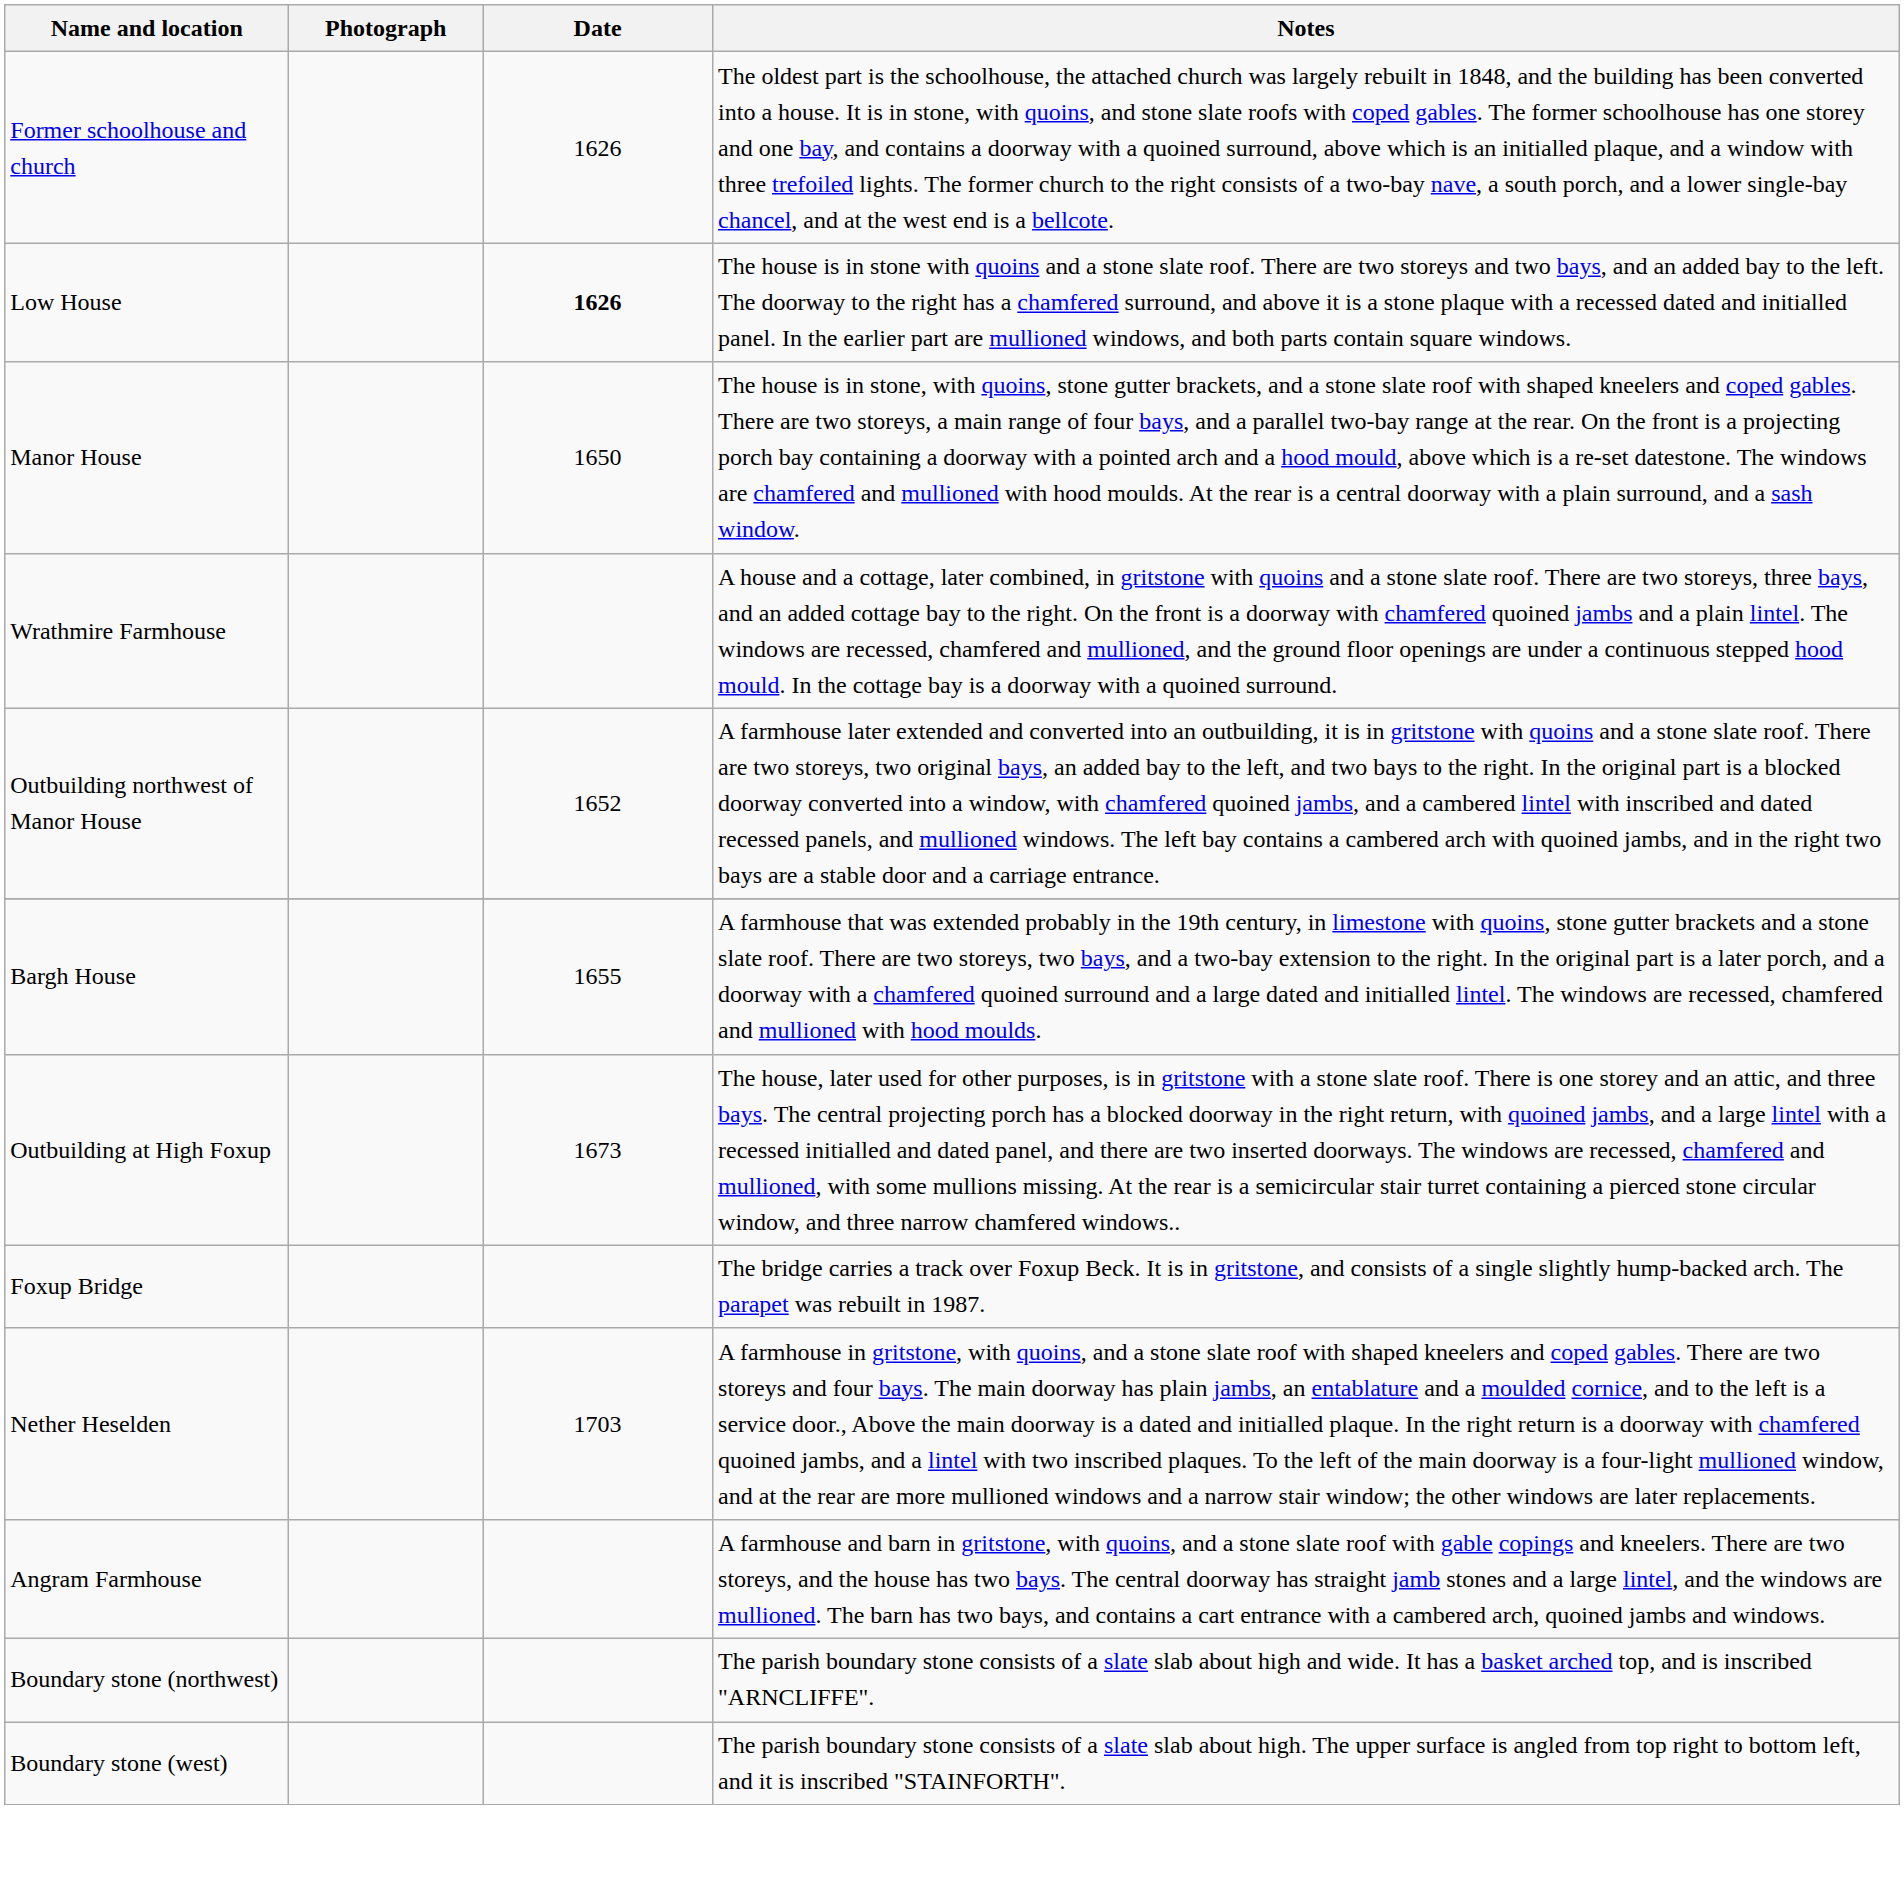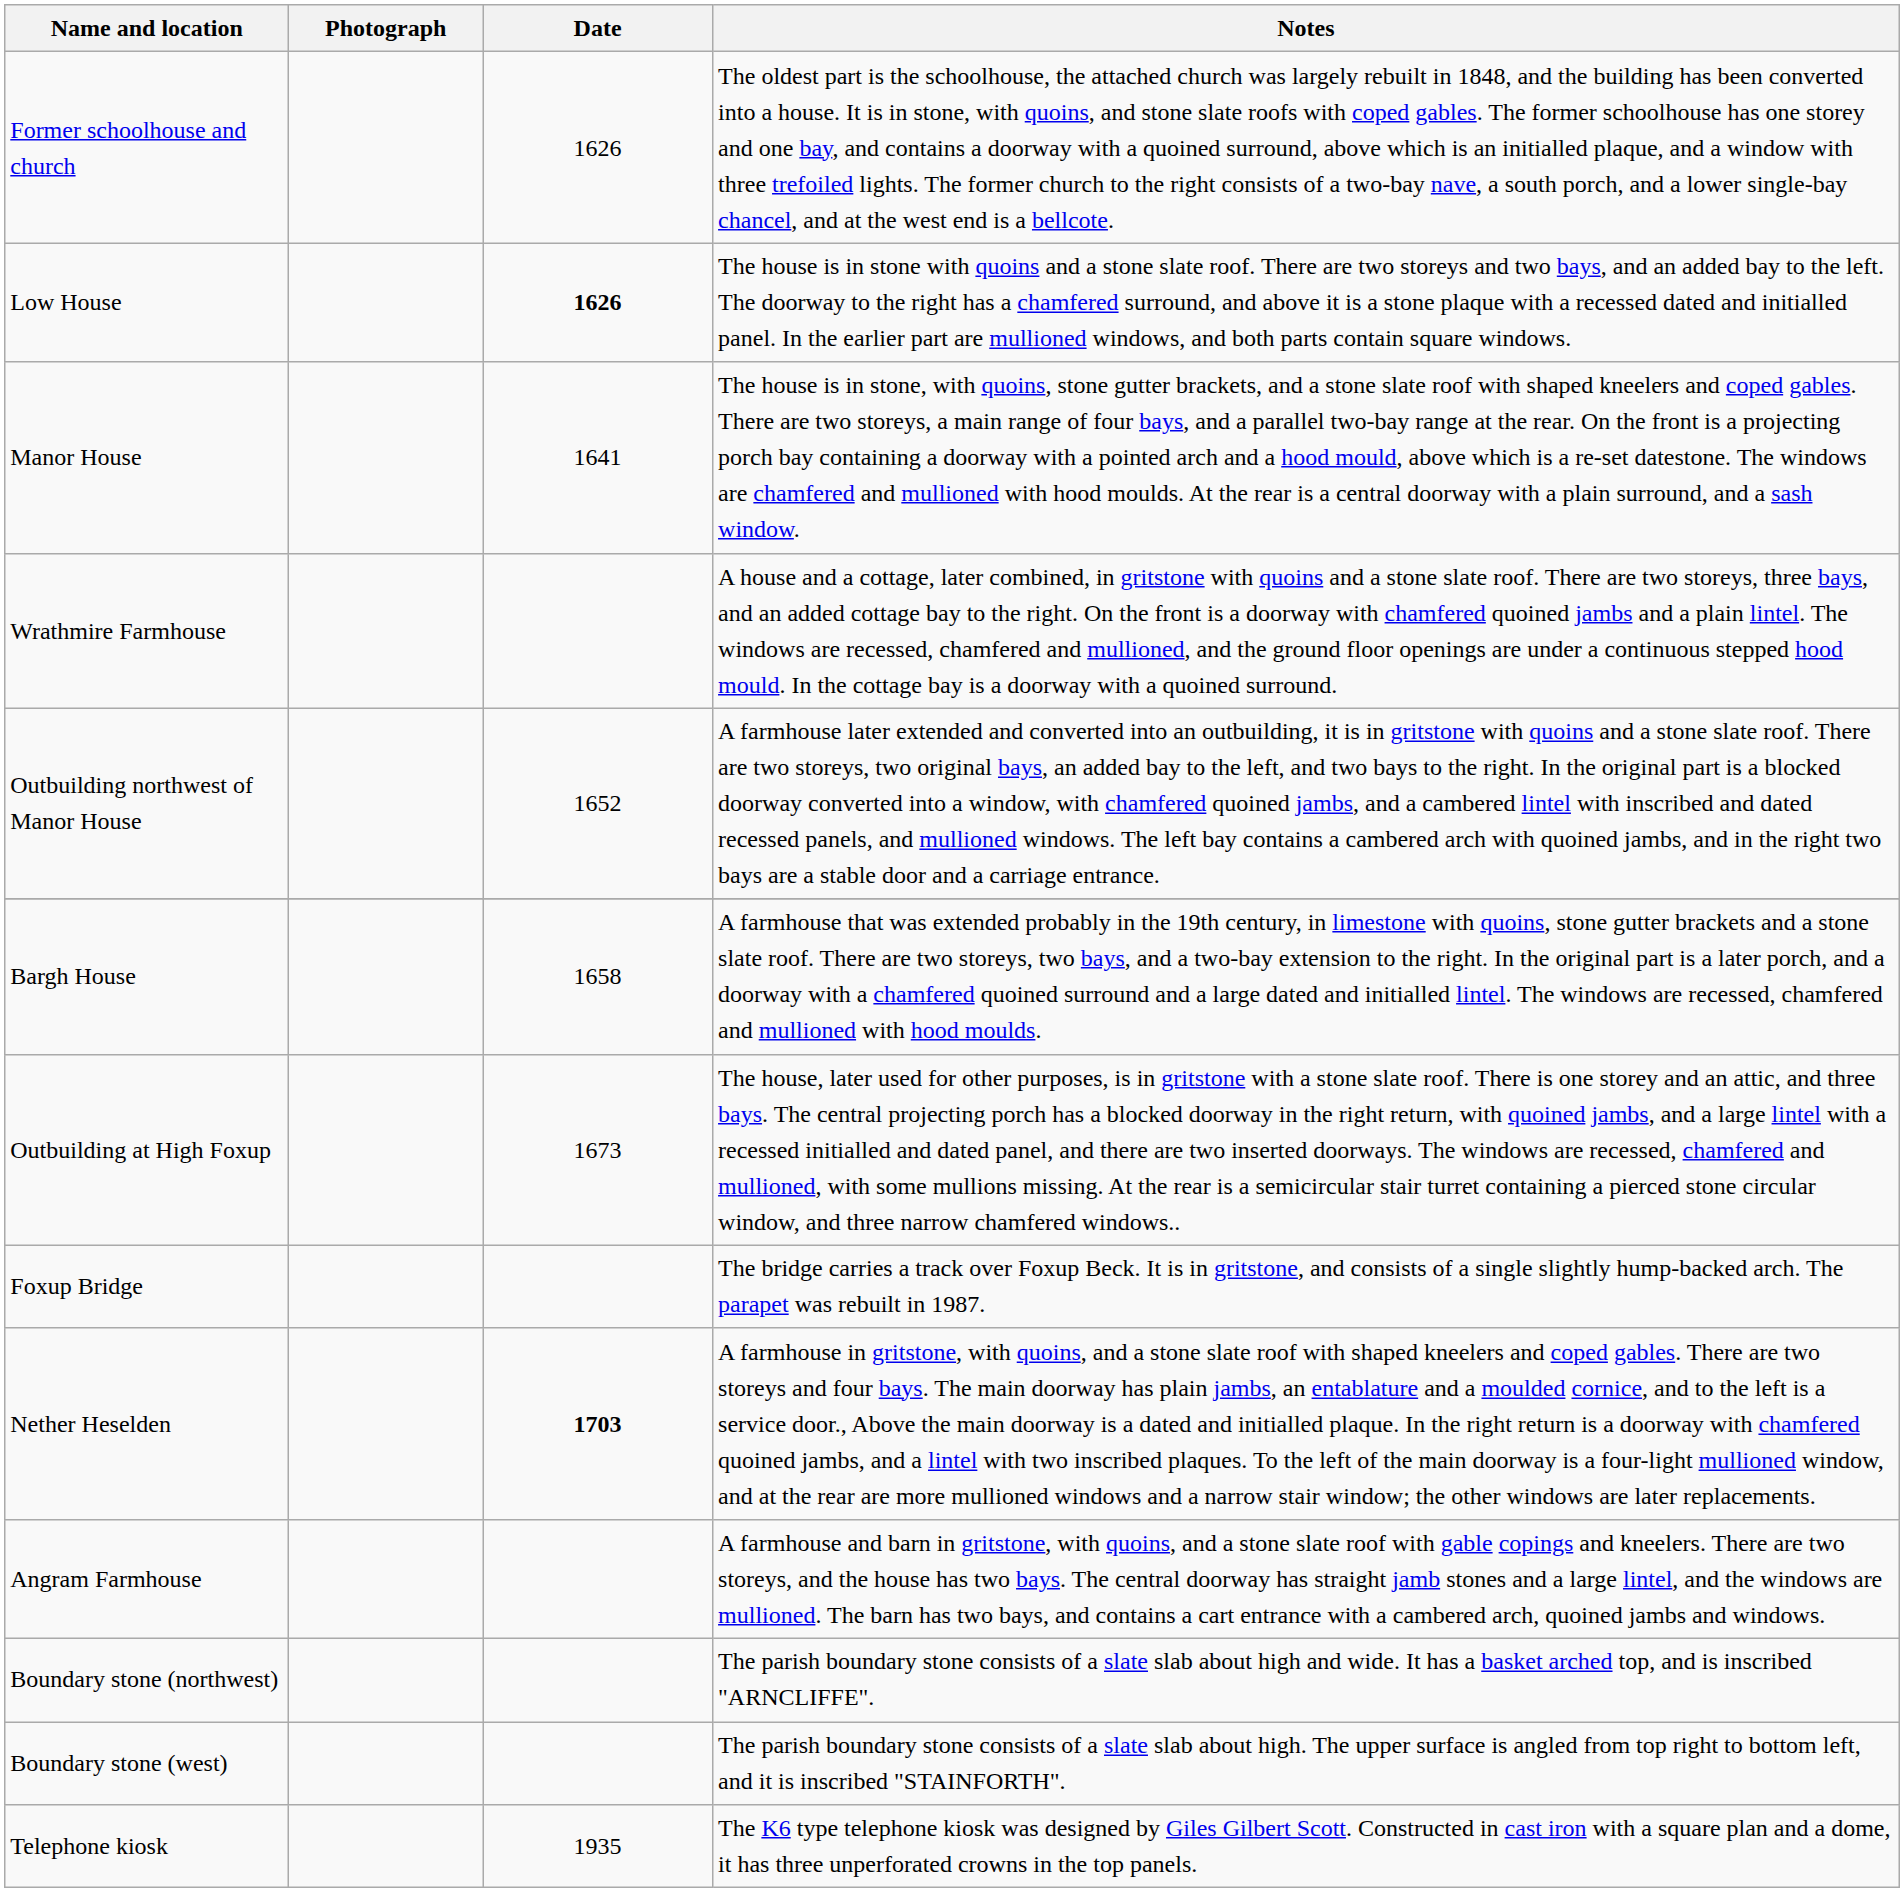(598, 457) 1650 -> (598, 457) 1641
(598, 976) 1655 -> (598, 976) 1658
(598, 1423) normal -> (598, 1423) bold
+ row: (89, 1845)
